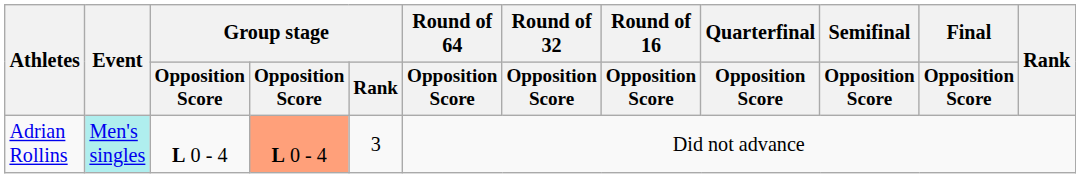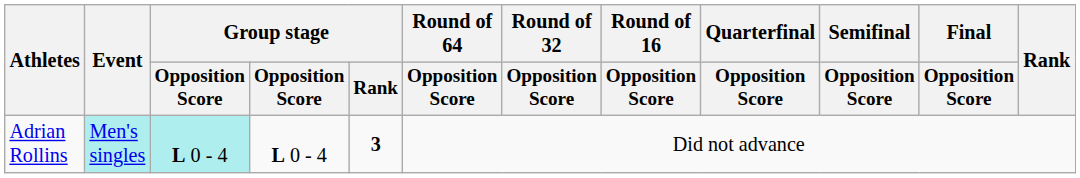(200, 156) no background -> (200, 156) paleturquoise background
(299, 156) lightsalmon background -> (299, 156) no background
(376, 144) normal -> (376, 144) bold
